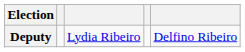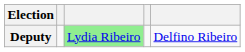(104, 36) no background -> (104, 36) lightgreen background
